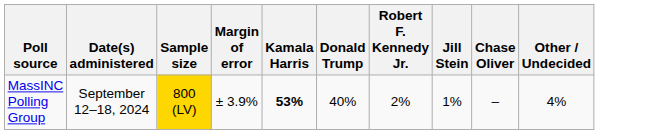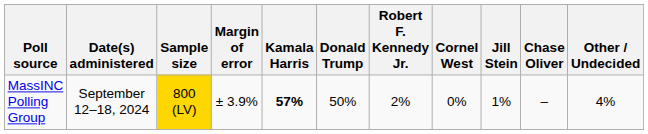+ column: (457, 56)
(289, 102) 53% -> (289, 102) 57%
(343, 102) 40% -> (343, 102) 50%
